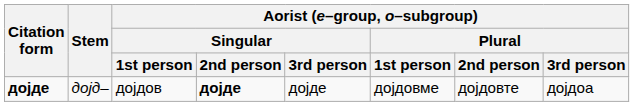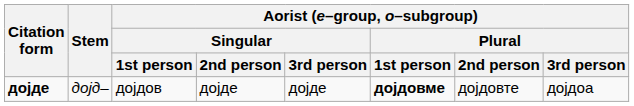(220, 88) bold -> (219, 88) normal
(407, 88) normal -> (410, 88) bold
